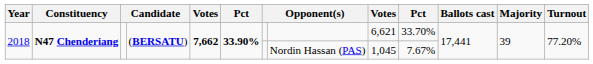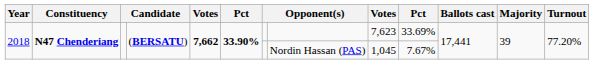(384, 31) 6,621 -> (384, 31) 7,623
(418, 31) 33.70% -> (418, 31) 33.69%
